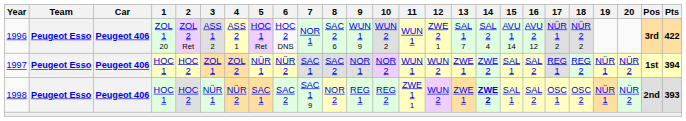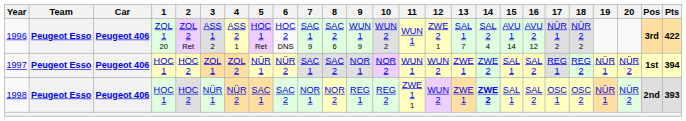(310, 36) NOR 1 -> (310, 35) SAC 1 9
(310, 94) SAC 1 9 -> (310, 94) NOR 1
